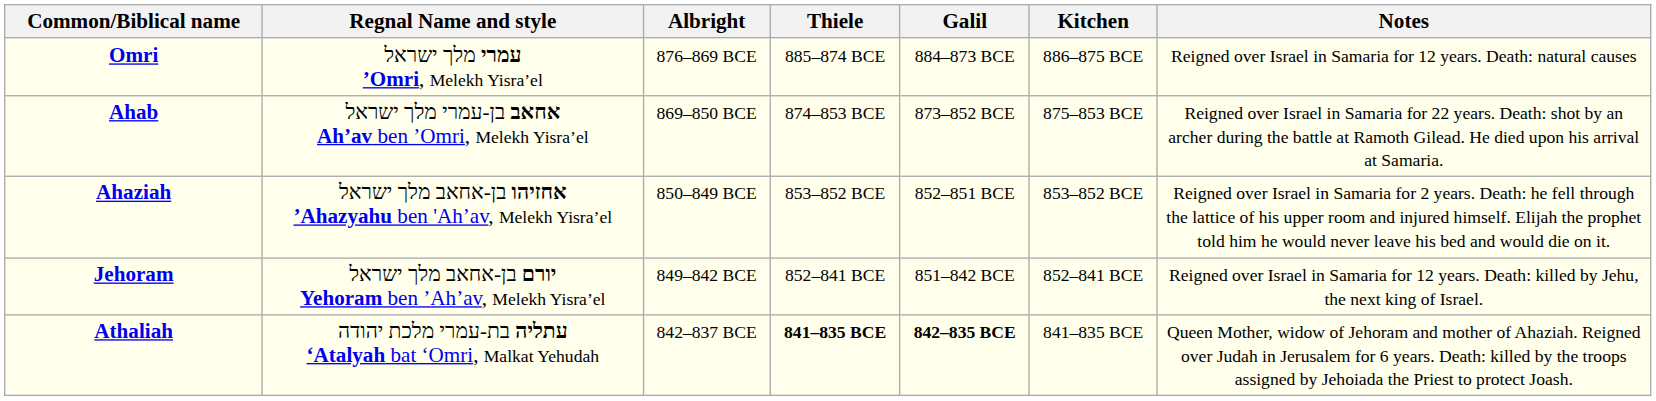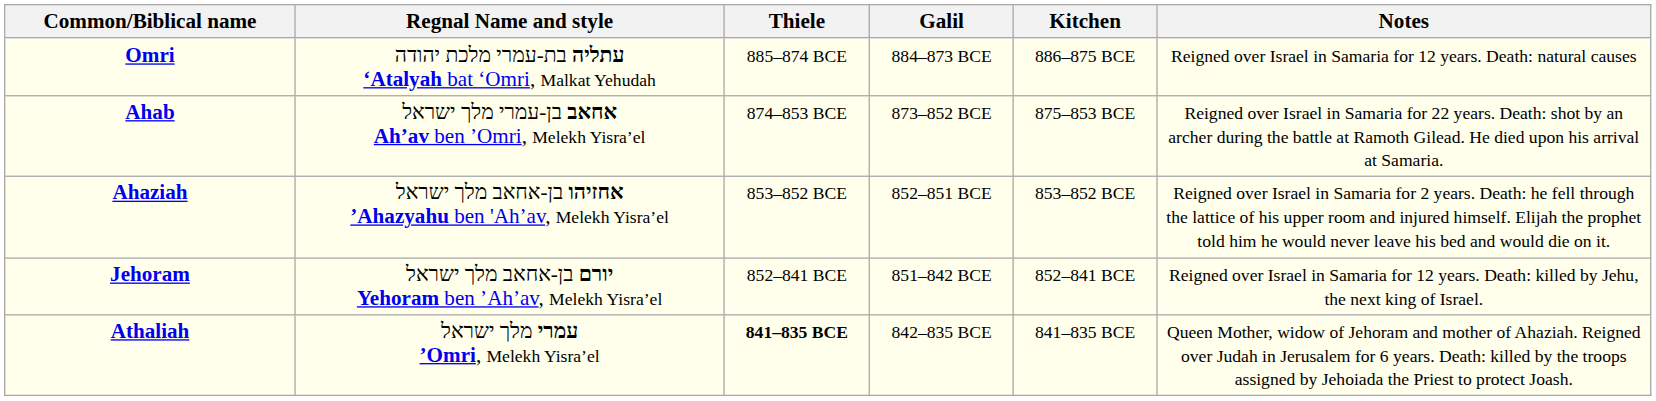- column: (707, 21)
(453, 66) עמרי מלך ישראל ’Omri, Melekh Yisra’el -> (510, 66) עתליה בת-עמרי מלכת יהודה ‘Atalyah bat ‘Omri, Malkat Yehudah
(453, 343) עתליה בת-עמרי מלכת יהודה ‘Atalyah bat ‘Omri, Malkat Yehudah -> (510, 343) עמרי מלך ישראל ’Omri, Melekh Yisra’el
(965, 331) bold -> (942, 332) normal
